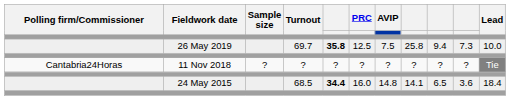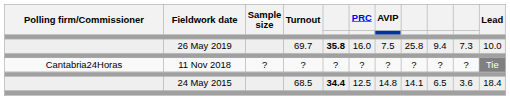(362, 46) 12.5 -> (362, 46) 16.0
(362, 83) 16.0 -> (362, 83) 12.5
